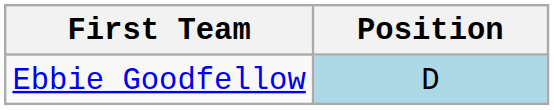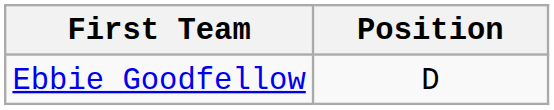(430, 80) lightblue background -> (430, 80) no background
